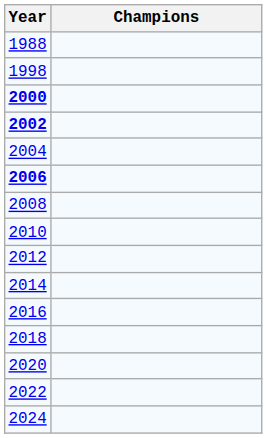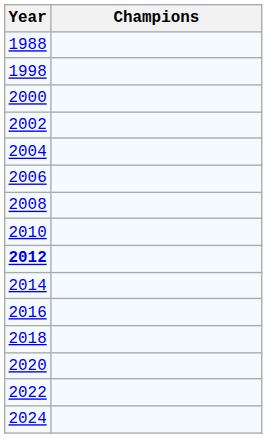(28, 98) bold -> (28, 98) normal
(28, 125) bold -> (28, 125) normal
(28, 178) bold -> (28, 178) normal
(28, 258) normal -> (28, 258) bold
